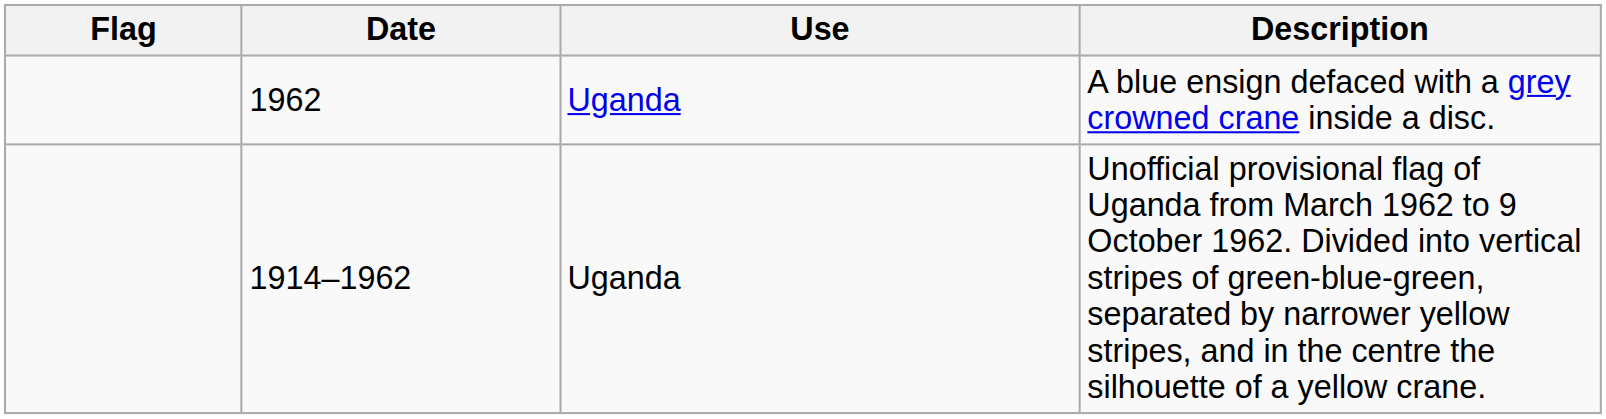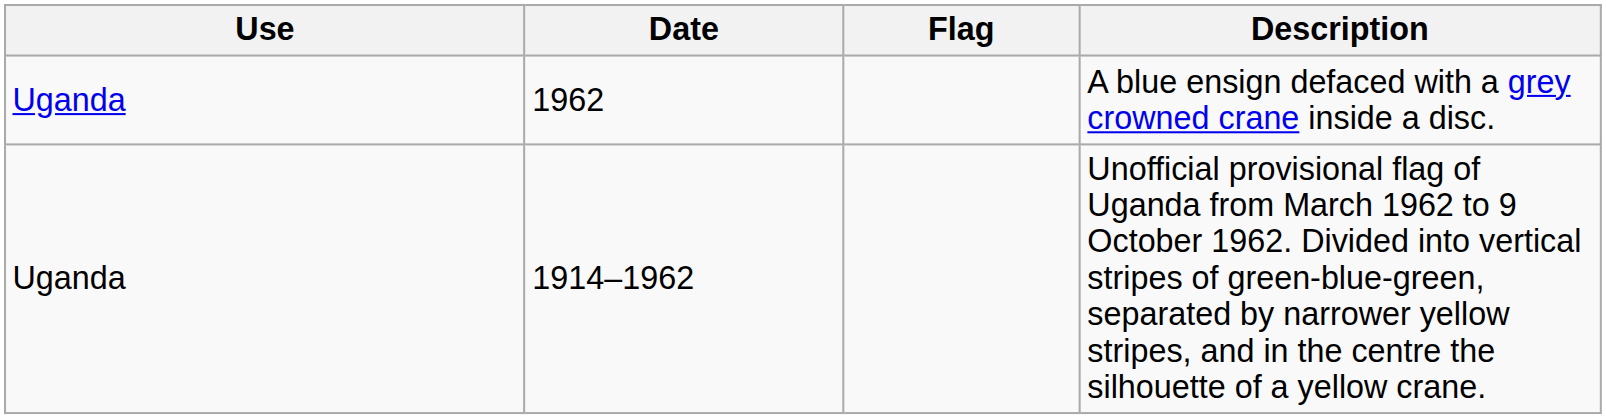columns swapped: (124, 30) <-> (820, 30)
